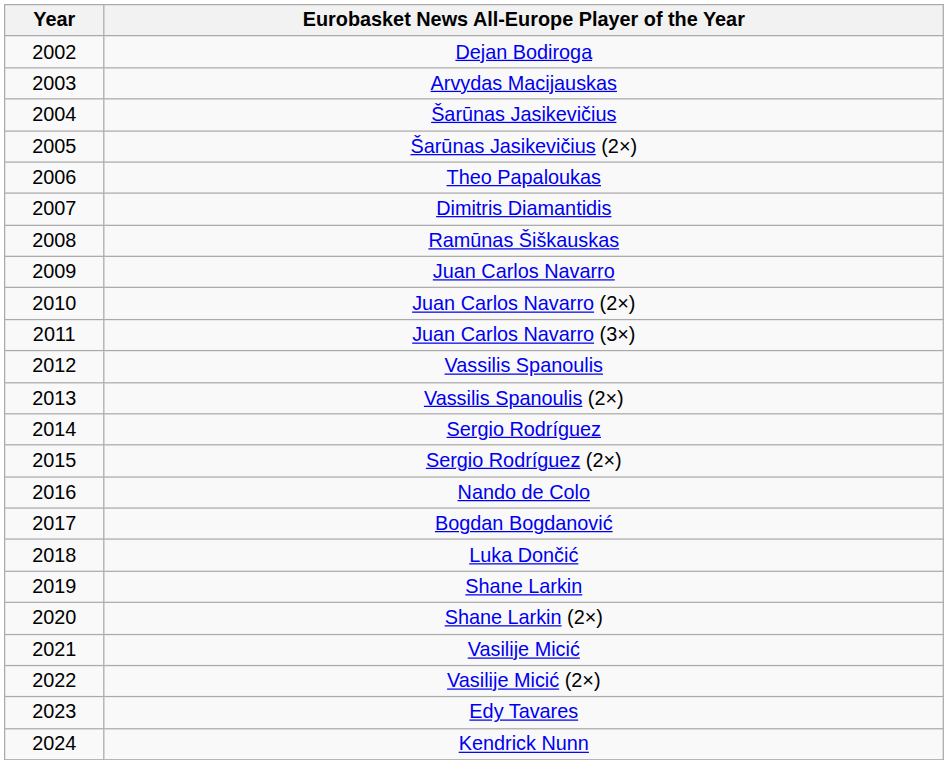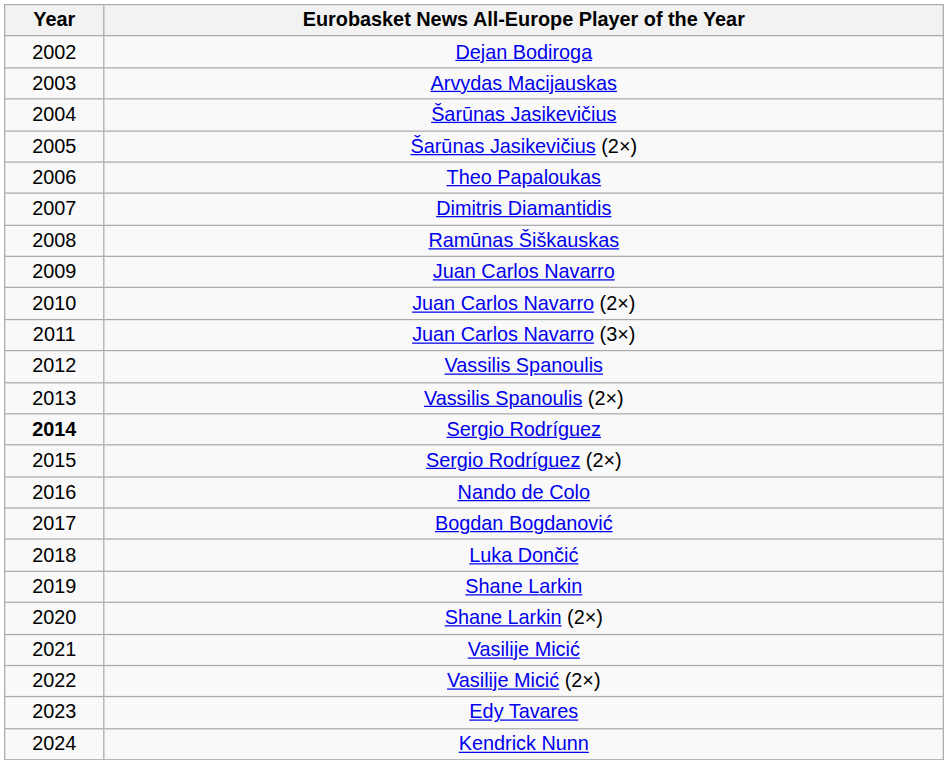(54, 429) normal -> (54, 429) bold
